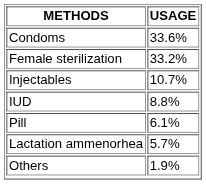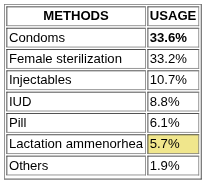(168, 37) normal -> (168, 37) bold
(165, 144) no background -> (165, 144) khaki background
